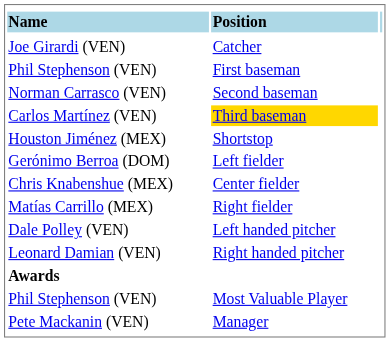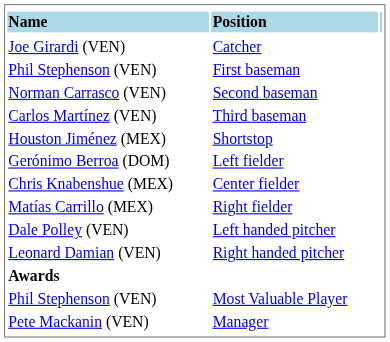(259, 115) gold background -> (259, 115) no background
